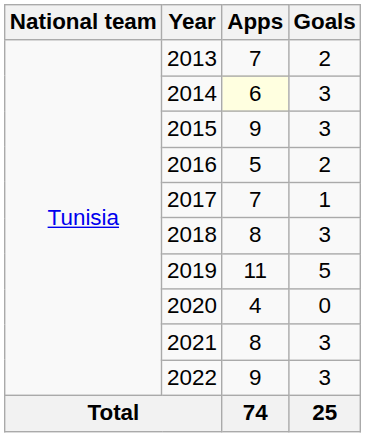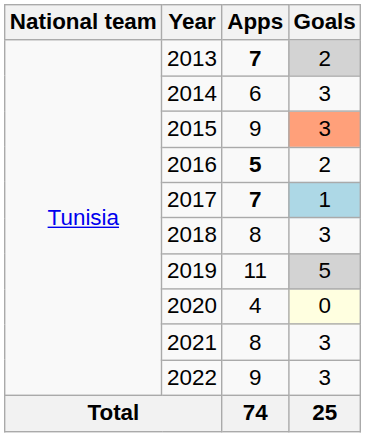(255, 57) normal -> (255, 57) bold
(325, 57) no background -> (325, 57) lightgrey background
(255, 93) lightyellow background -> (255, 93) no background
(325, 128) no background -> (325, 128) lightsalmon background
(255, 164) normal -> (255, 164) bold
(255, 199) normal -> (255, 199) bold
(325, 199) no background -> (325, 199) lightblue background
(325, 270) no background -> (325, 270) lightgrey background
(325, 306) no background -> (325, 306) lightyellow background
